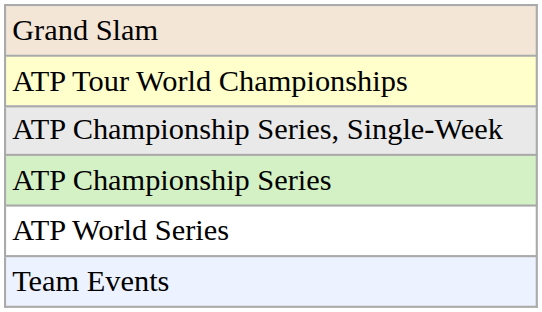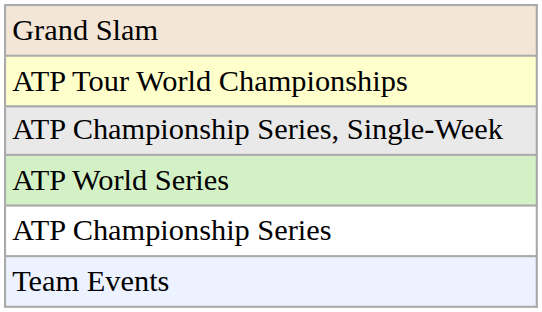(172, 180) ATP Championship Series -> (121, 180) ATP World Series
(121, 230) ATP World Series -> (172, 230) ATP Championship Series
